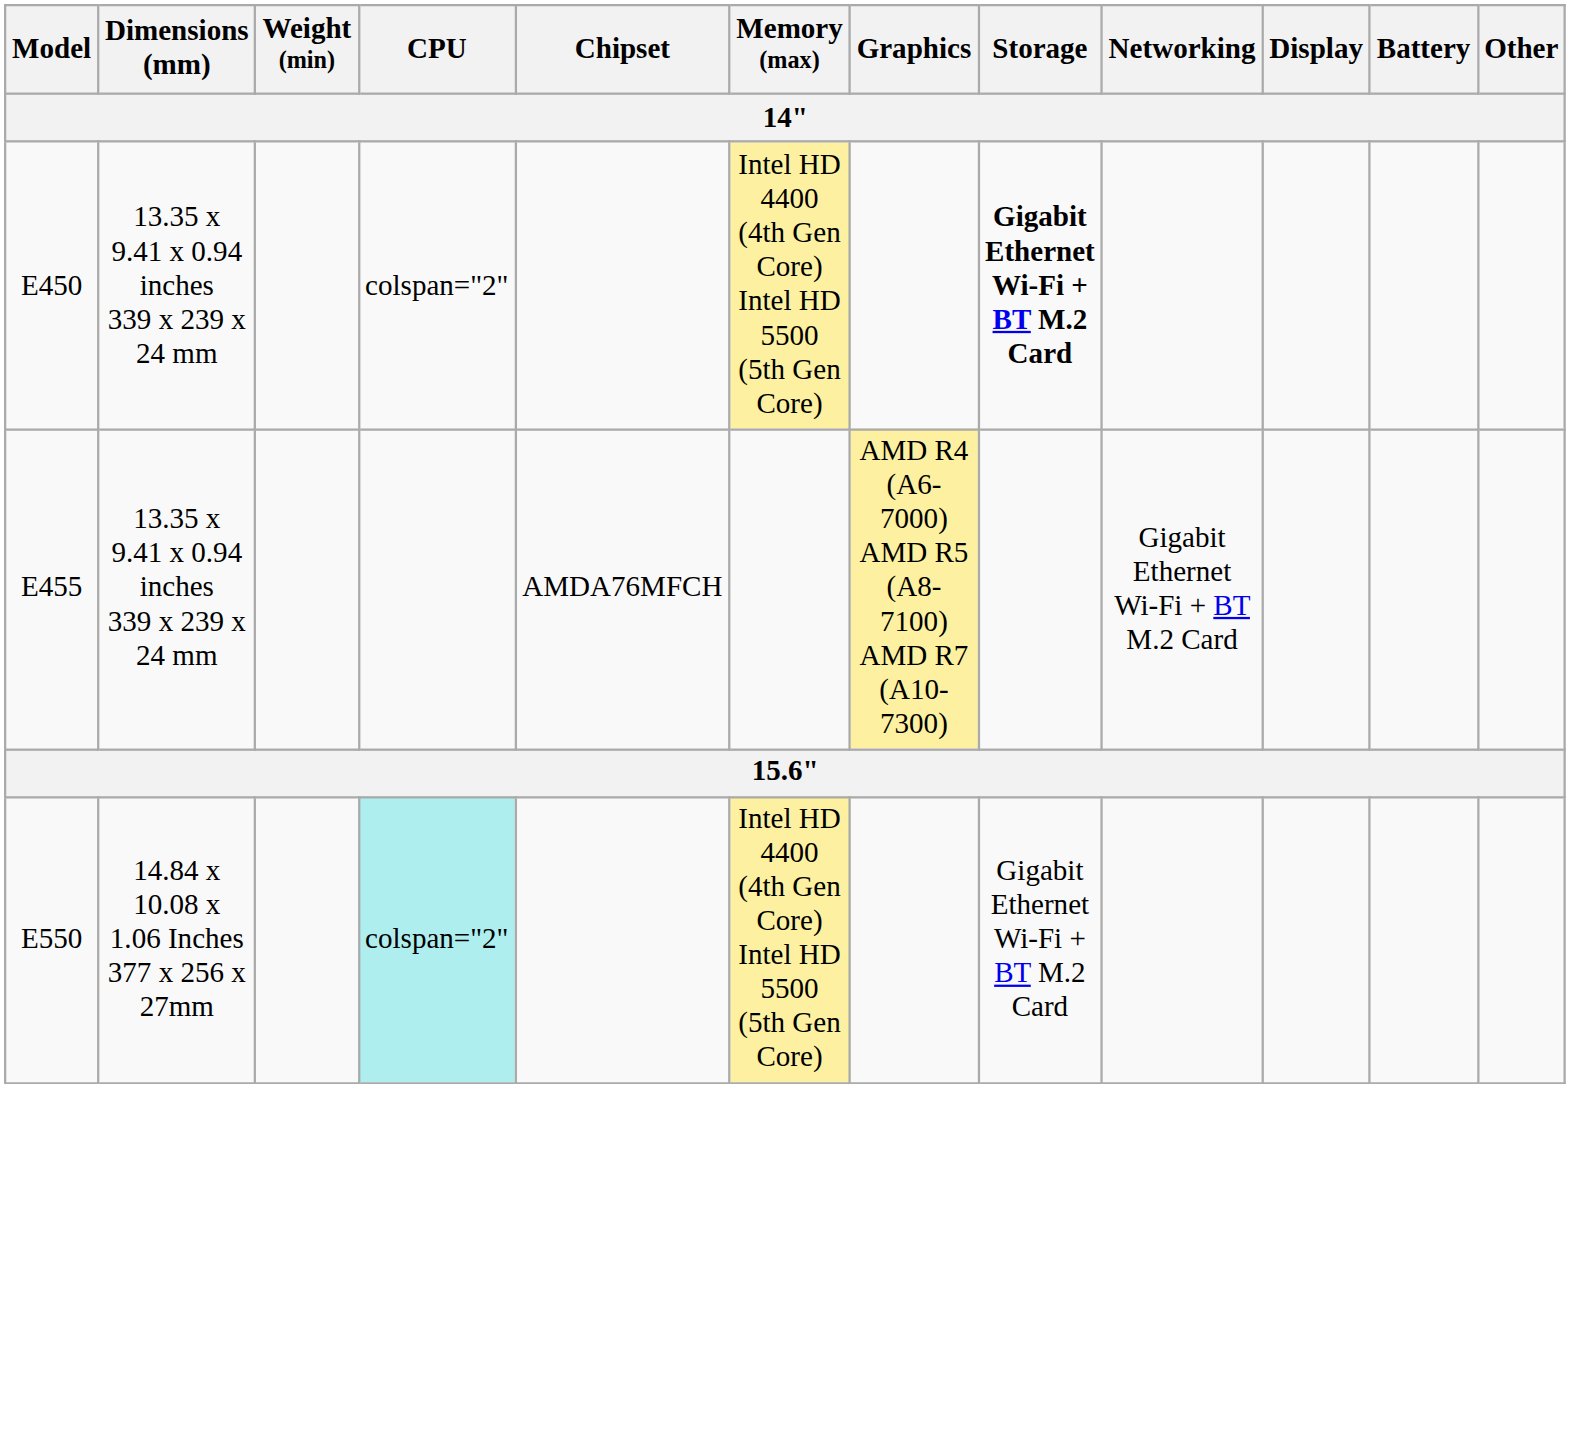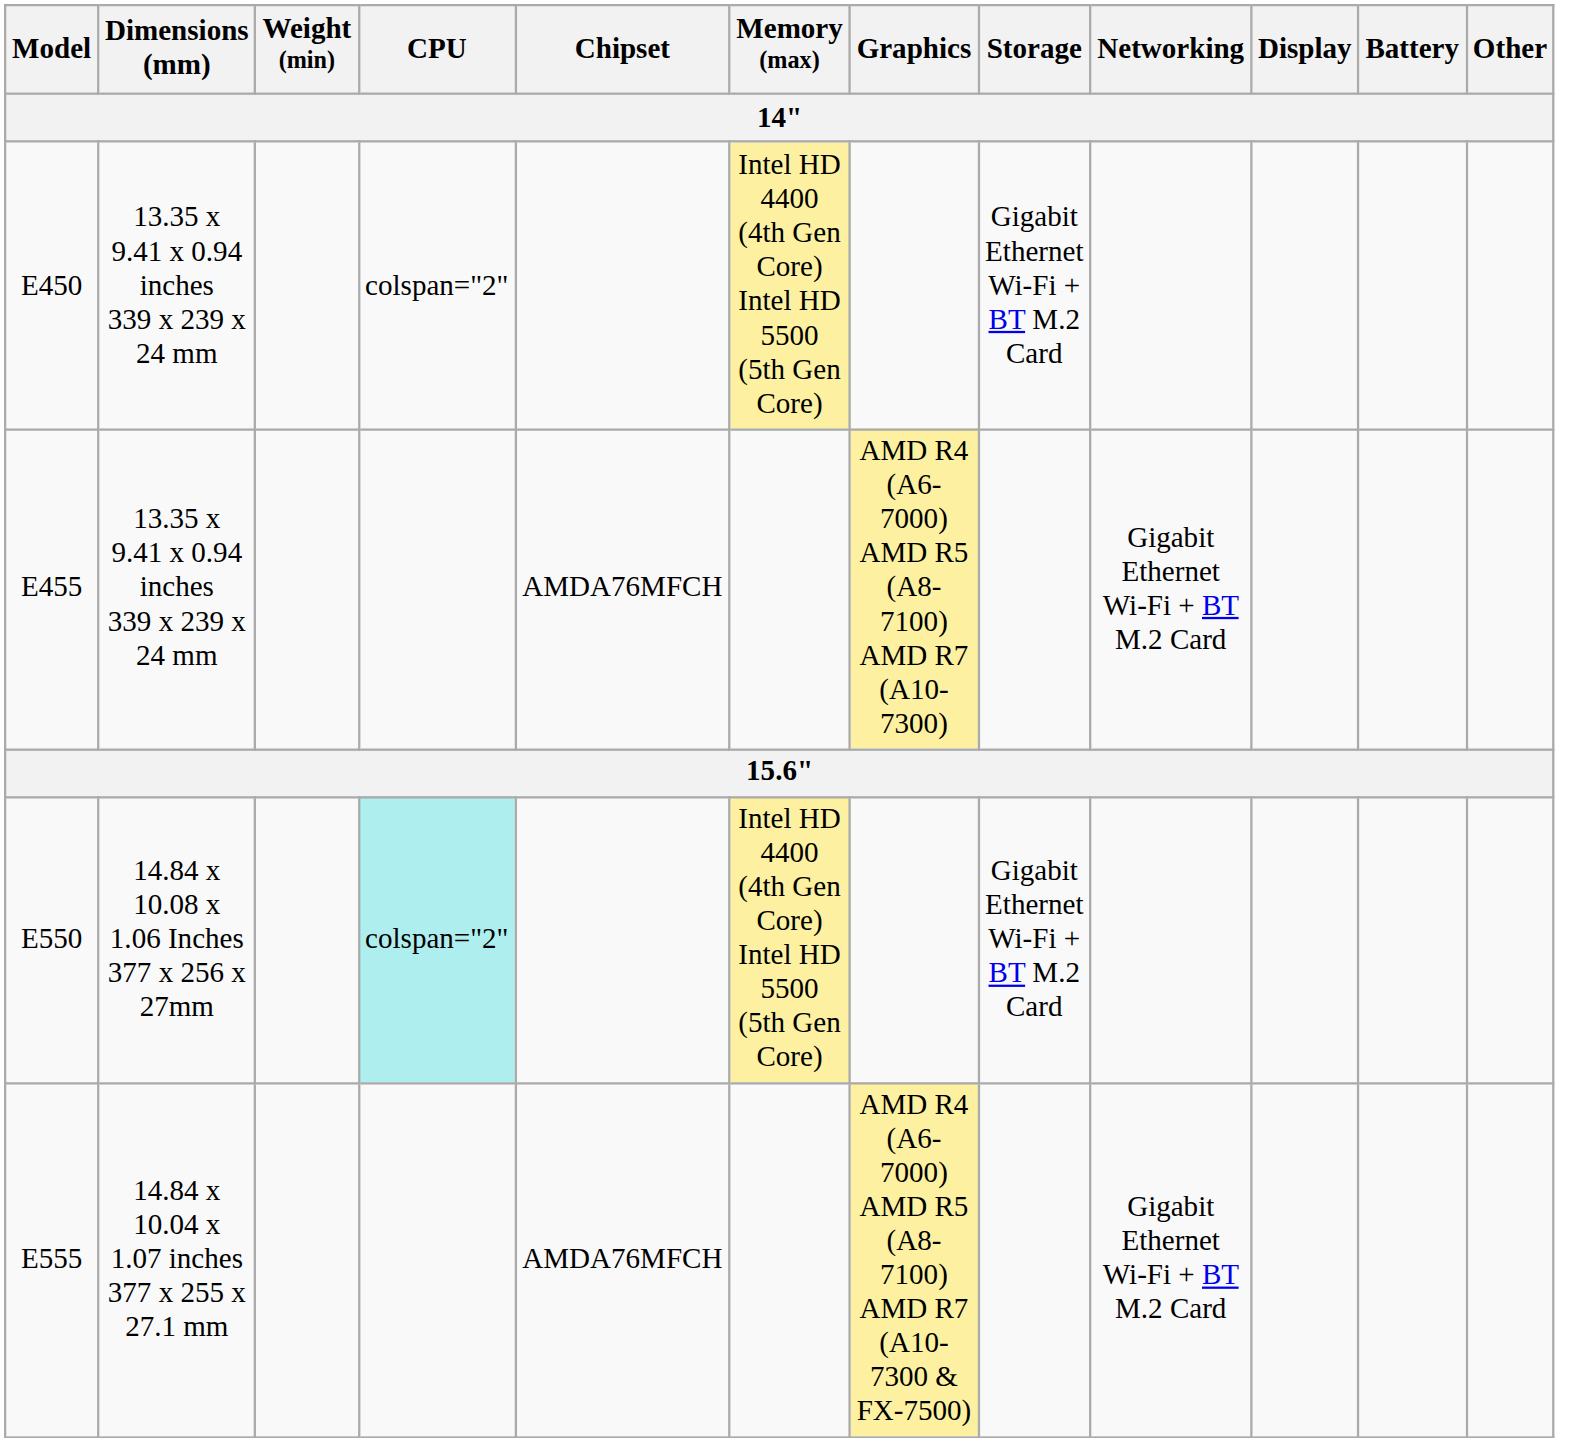(1040, 284) bold -> (1034, 284) normal
+ row: (52, 1259)
